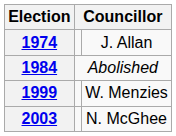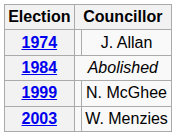(127, 93) W. Menzies -> (127, 93) N. McGhee
(127, 118) N. McGhee -> (127, 118) W. Menzies
